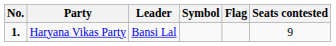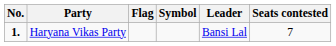columns swapped: (236, 13) <-> (154, 13)
(290, 32) 9 -> (290, 32) 7
